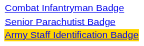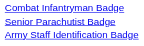(72, 35) gold background -> (72, 35) no background
